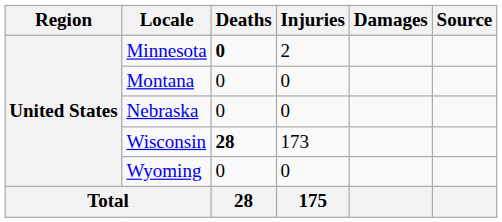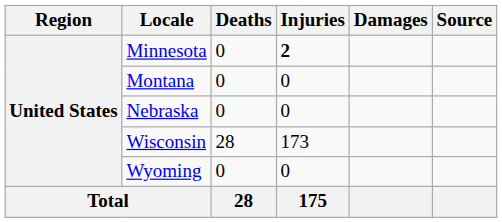(220, 50) bold -> (220, 50) normal
(285, 50) normal -> (285, 50) bold
(225, 141) bold -> (225, 141) normal
